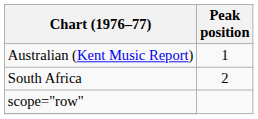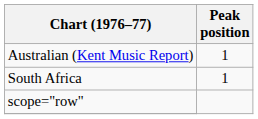(225, 78) 2 -> (225, 78) 1
